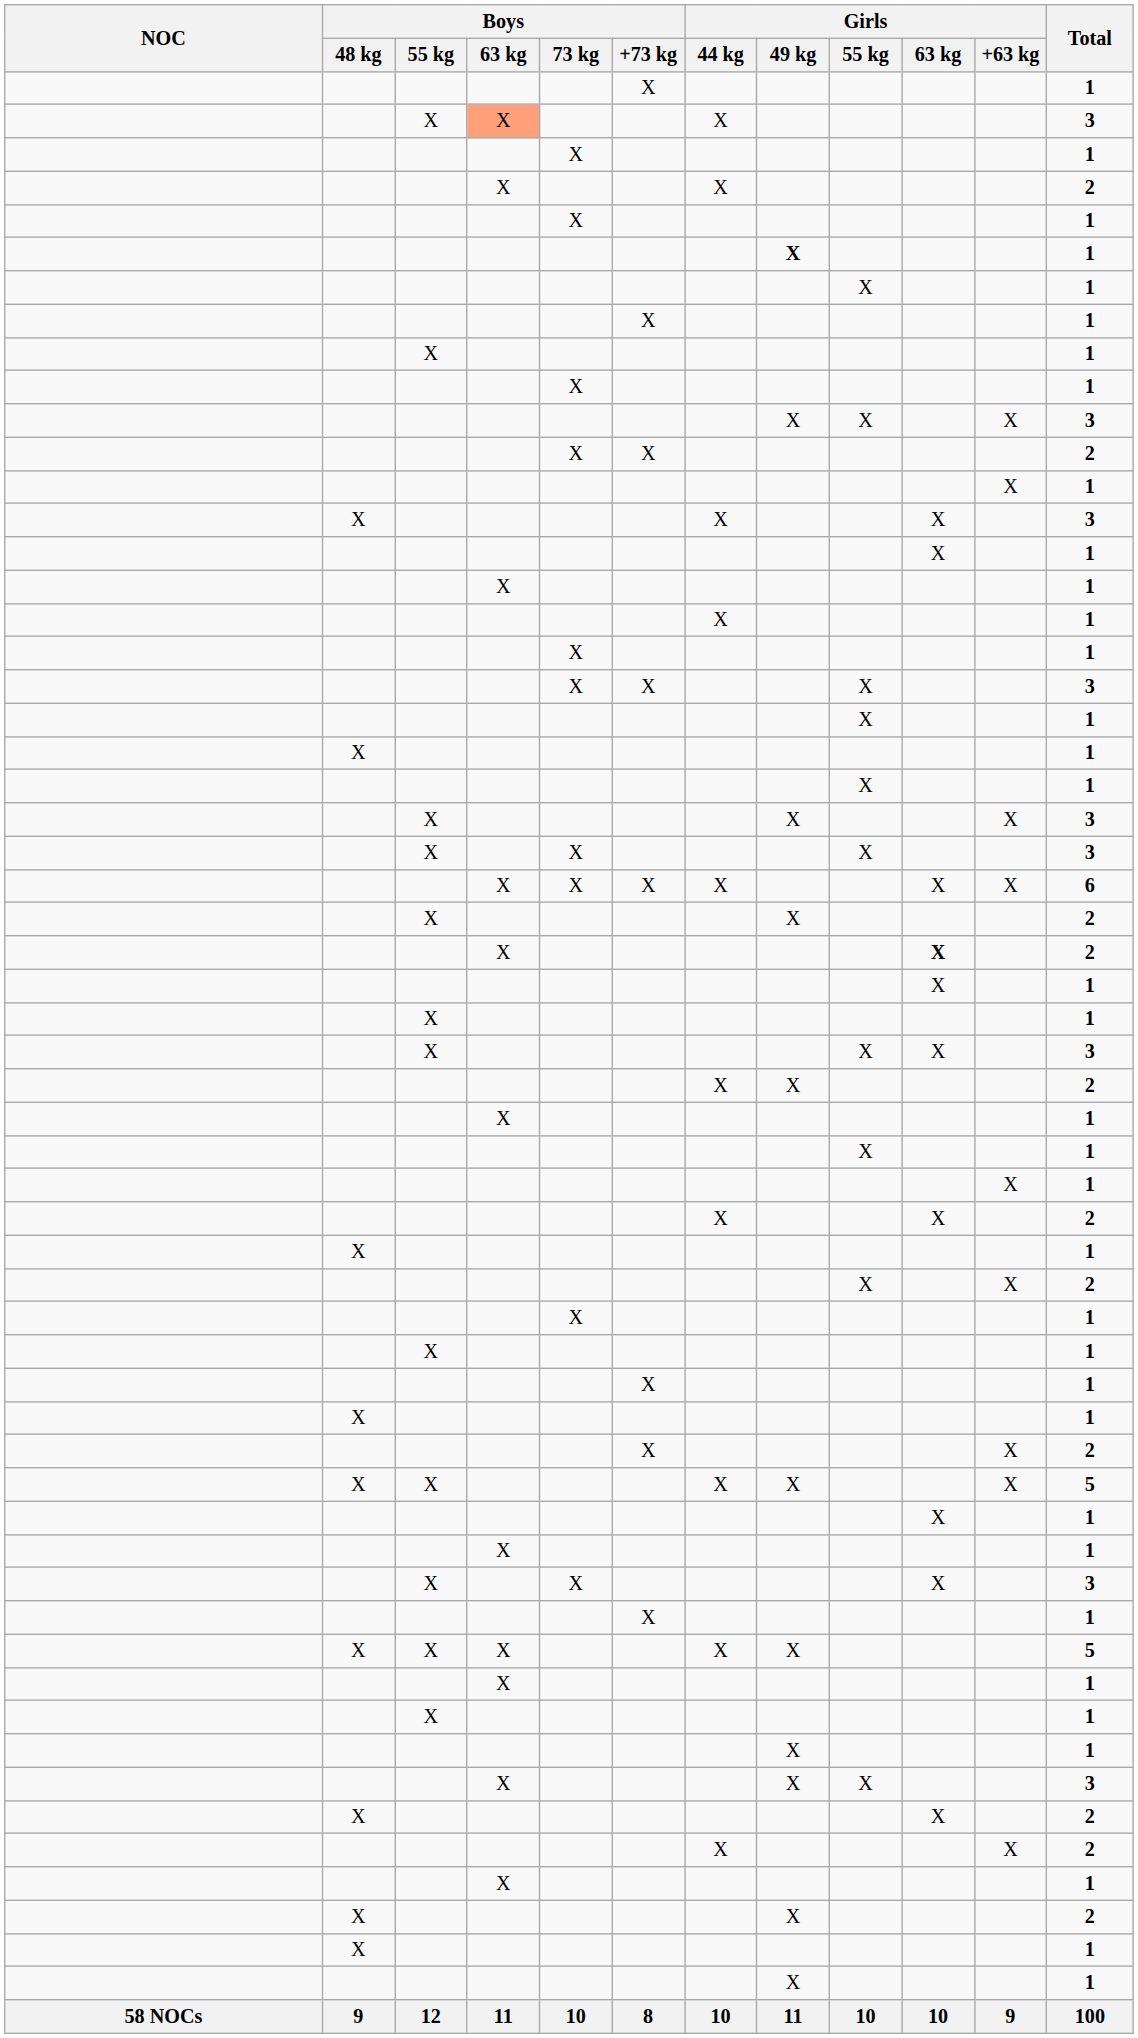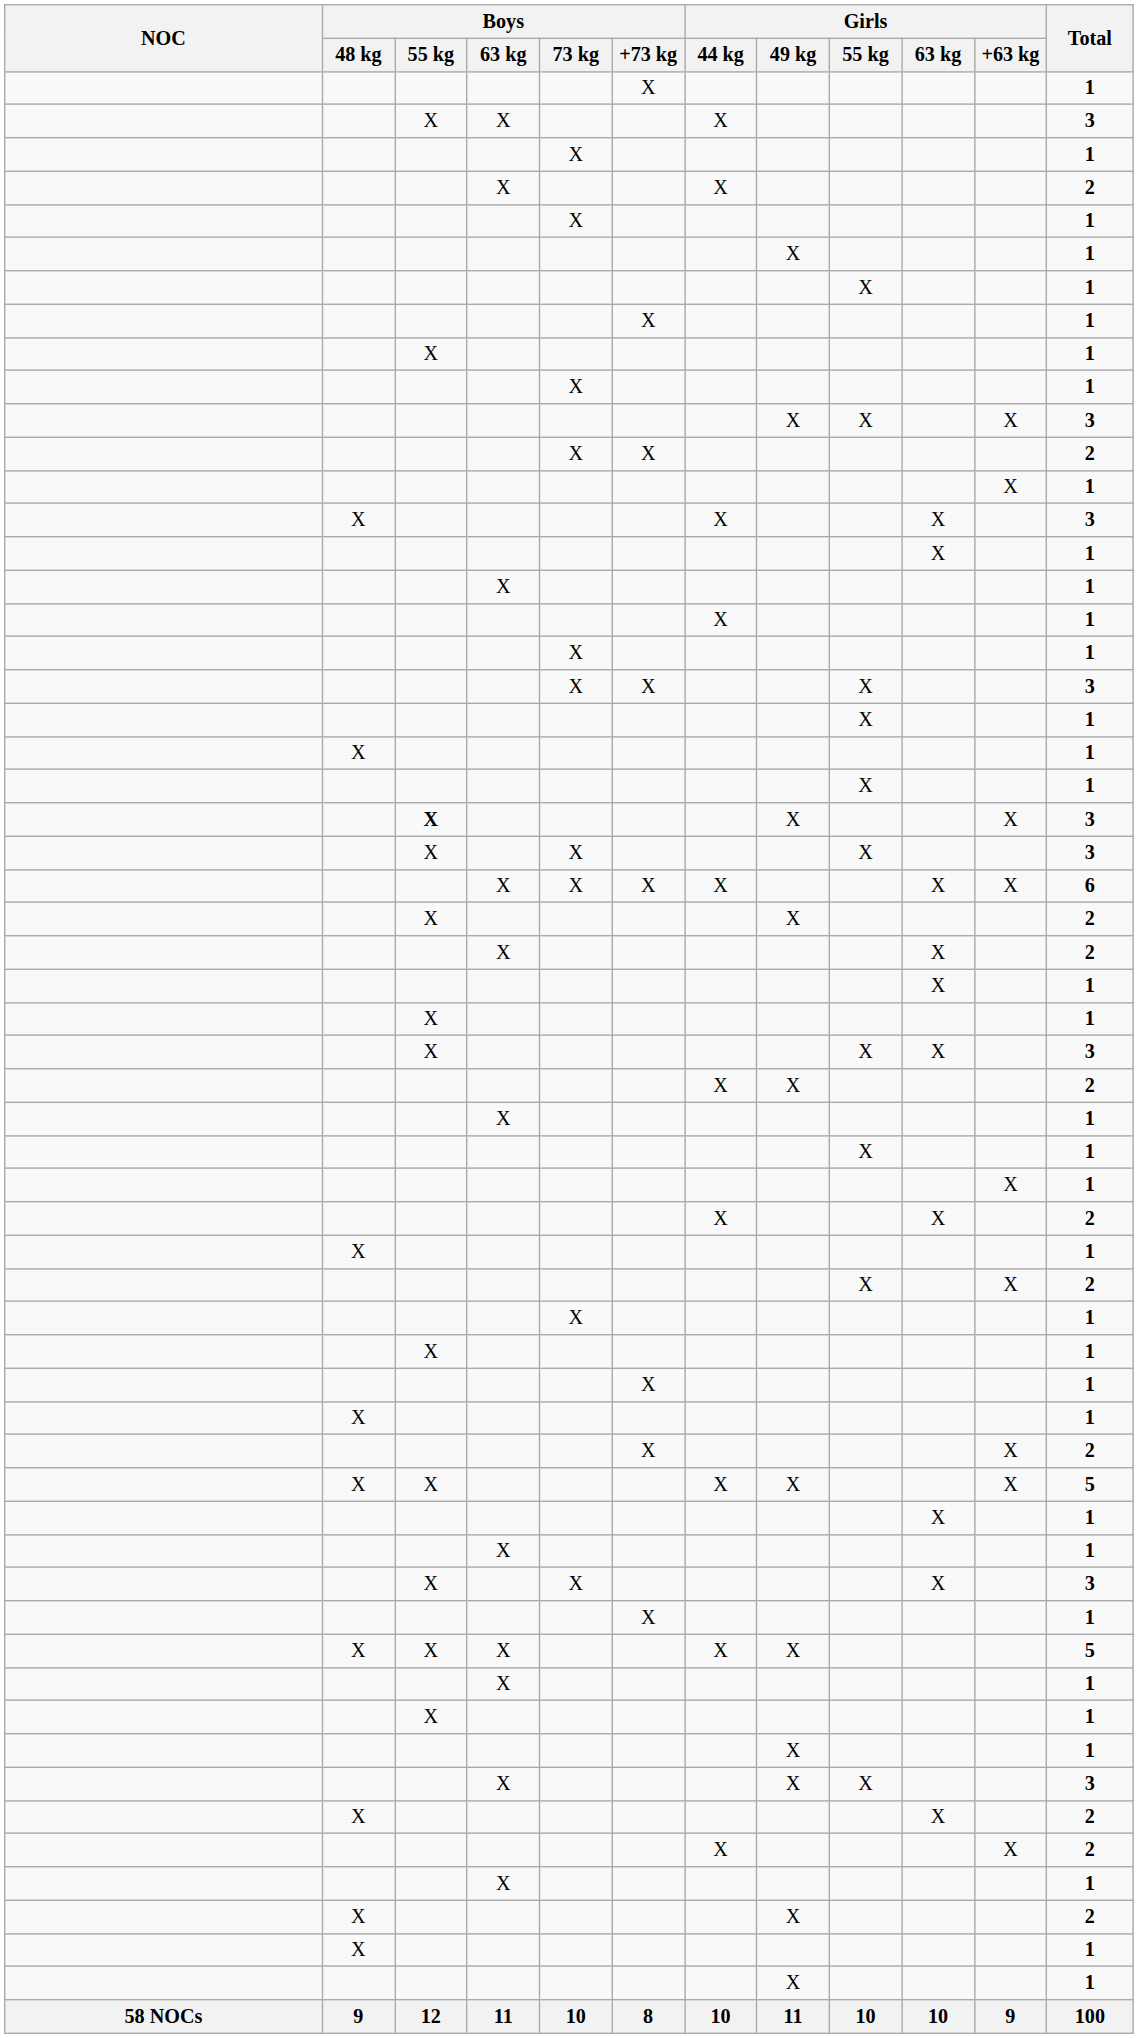(503, 121) lightsalmon background -> (503, 121) no background
(793, 254) bold -> (793, 254) normal
(431, 819) normal -> (431, 819) bold
(938, 952) bold -> (938, 952) normal
